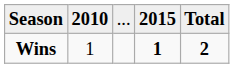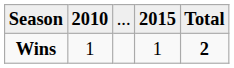(157, 48) bold -> (157, 48) normal
